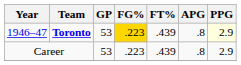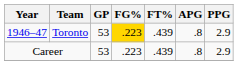(72, 32) bold -> (70, 32) normal
(226, 32) lightyellow background -> (223, 32) no background
